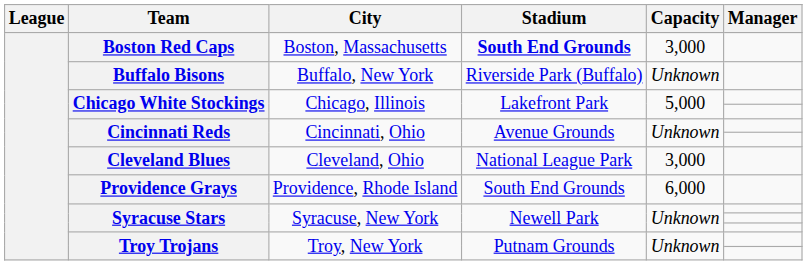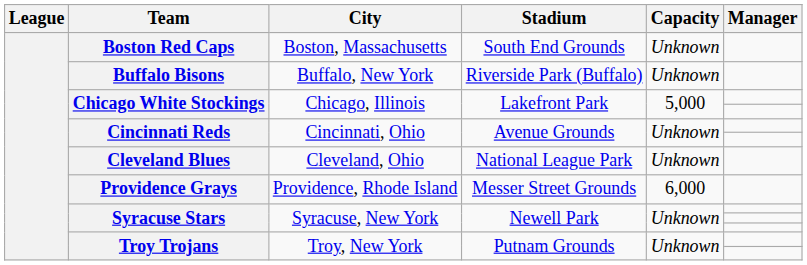(554, 47) bold -> (554, 47) normal
(685, 47) 3,000 -> (685, 47) Unknown
(685, 160) 3,000 -> (685, 160) Unknown
(554, 189) South End Grounds -> (554, 189) Messer Street Grounds
